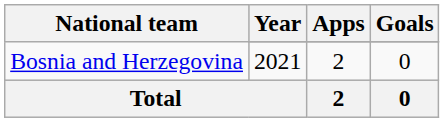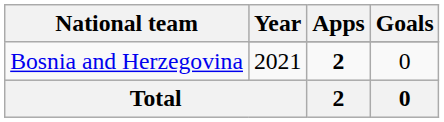(338, 60) normal -> (338, 60) bold
